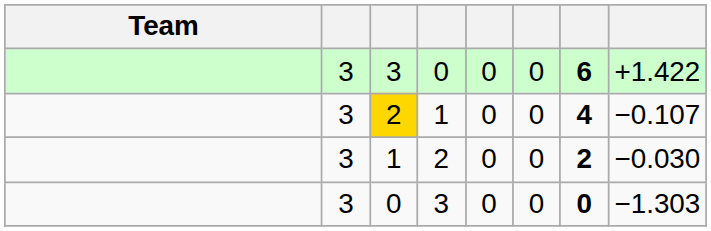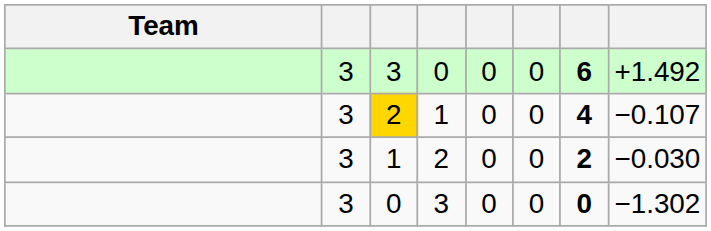(657, 70) +1.422 -> (657, 70) +1.492
(657, 203) −1.303 -> (657, 203) −1.302
